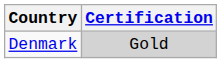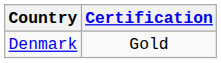(149, 45) lightgrey background -> (149, 45) no background
